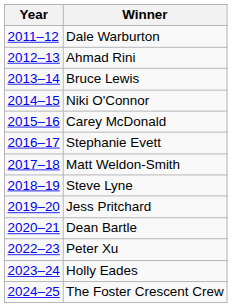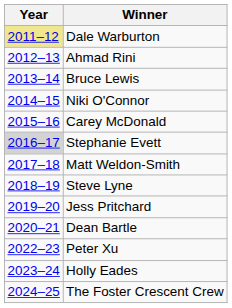(33, 36) no background -> (33, 36) khaki background
(34, 143) no background -> (34, 143) lightgrey background
